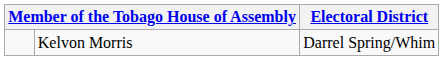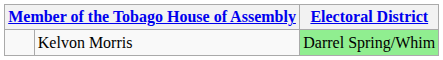(369, 42) no background -> (369, 42) lightgreen background
